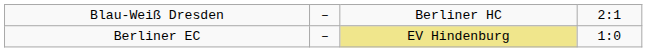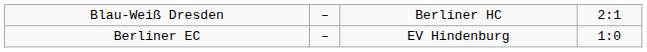(459, 37) khaki background -> (459, 37) no background
